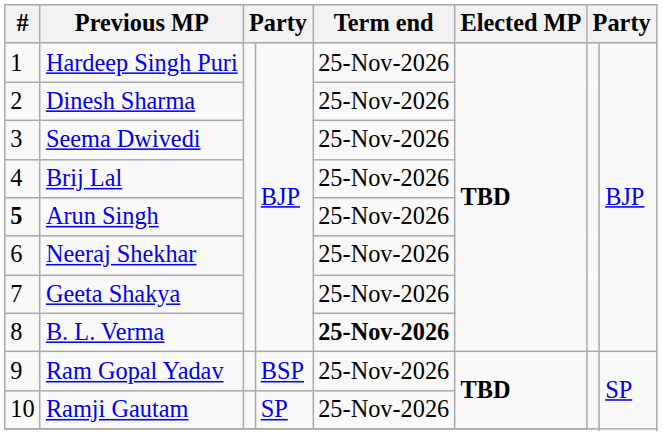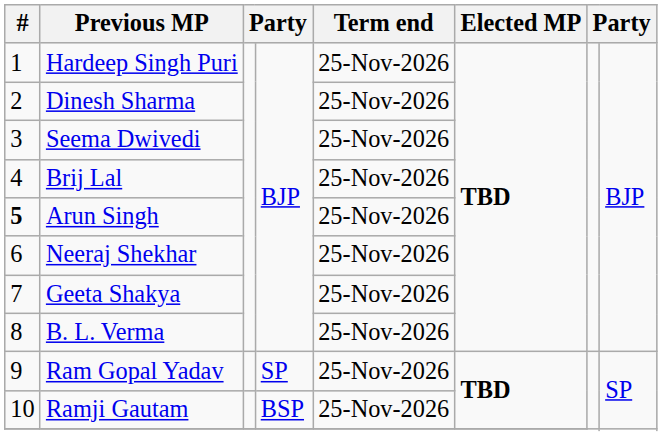(384, 332) bold -> (384, 332) normal
(282, 370) BSP -> (274, 370) SP
(274, 409) SP -> (282, 409) BSP
